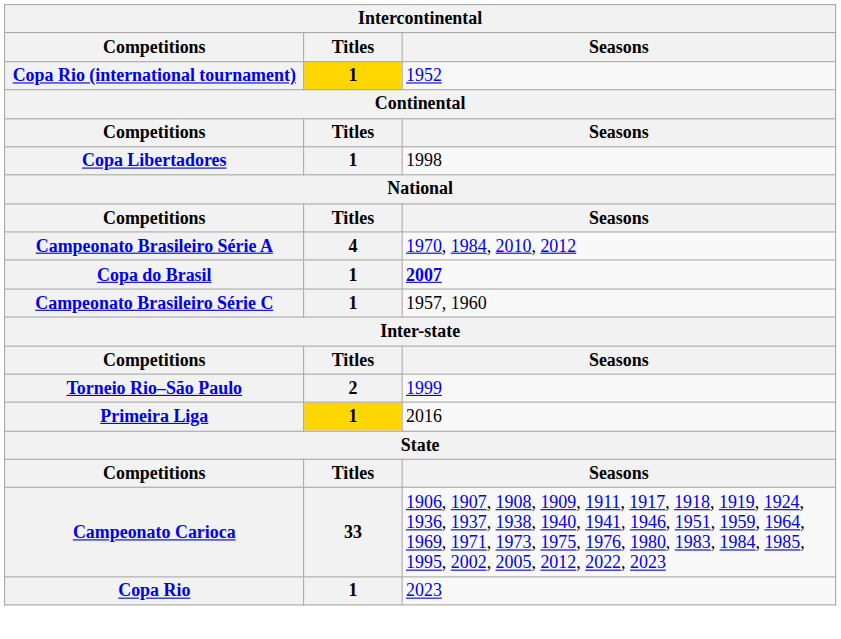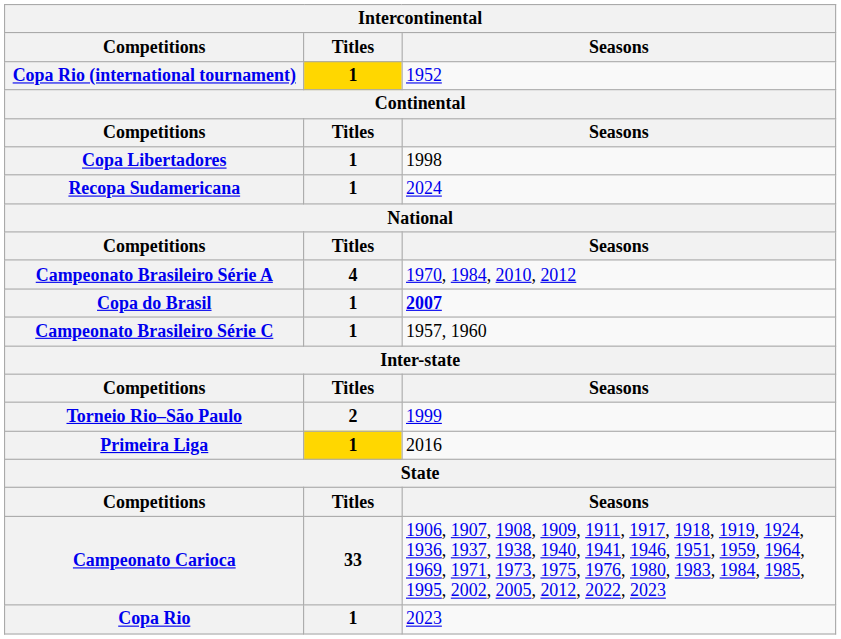+ row: (154, 189)
